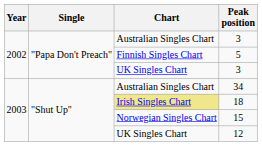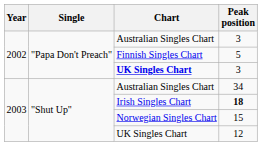(152, 70) normal -> (154, 70) bold
(154, 102) khaki background -> (154, 102) no background
(238, 102) normal -> (238, 102) bold
